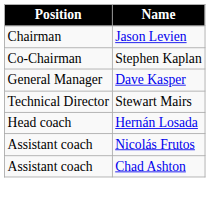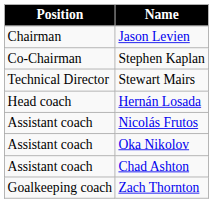- row: (151, 79)
+ row: (154, 144)
+ row: (159, 187)
